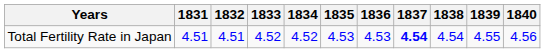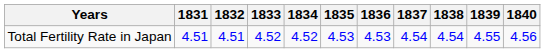(414, 36) bold -> (414, 36) normal
